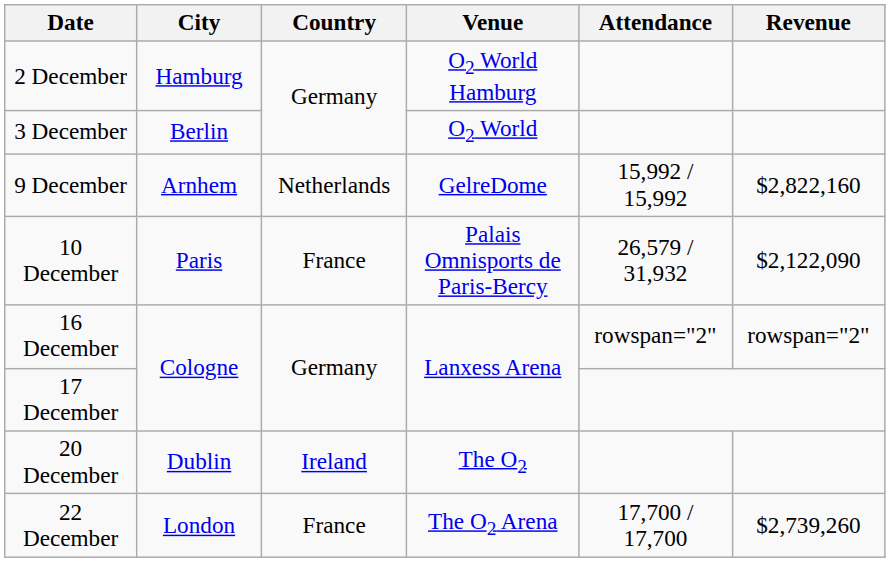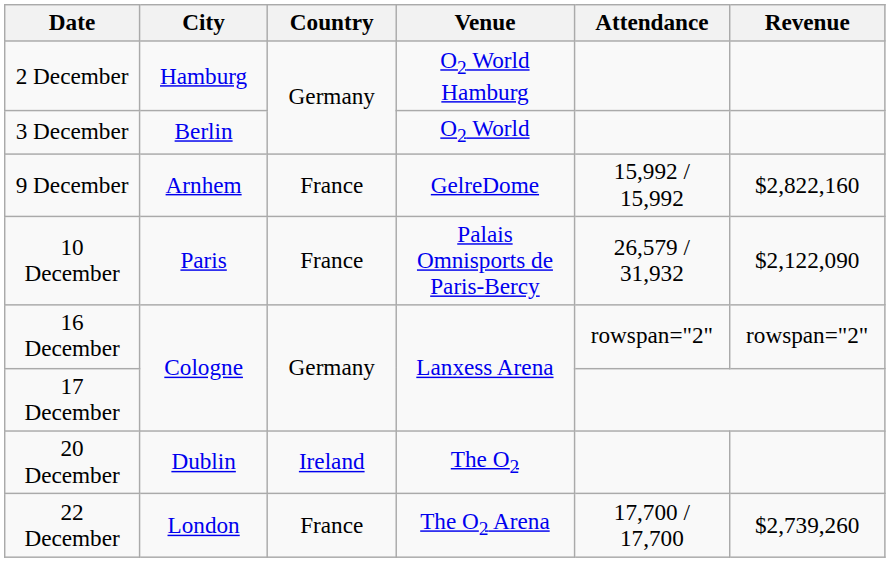(334, 184) Netherlands -> (332, 184) France
